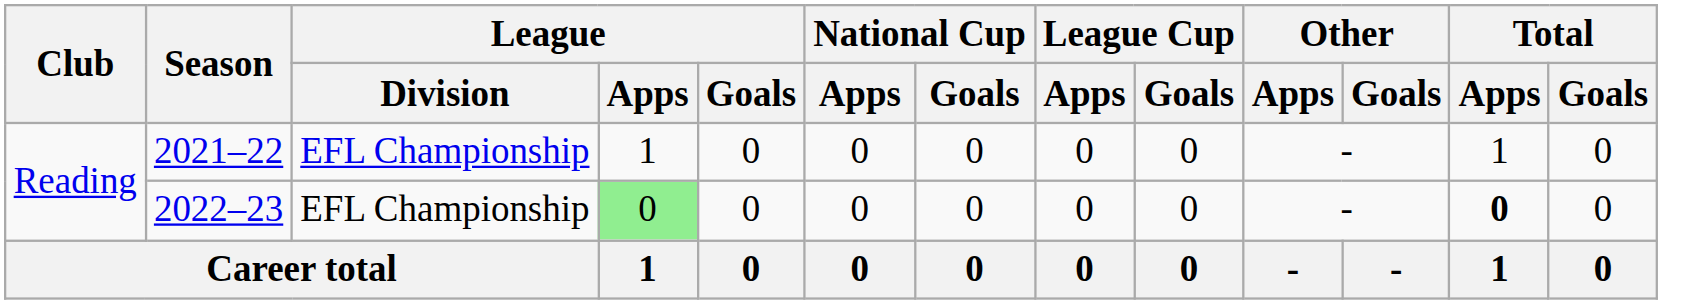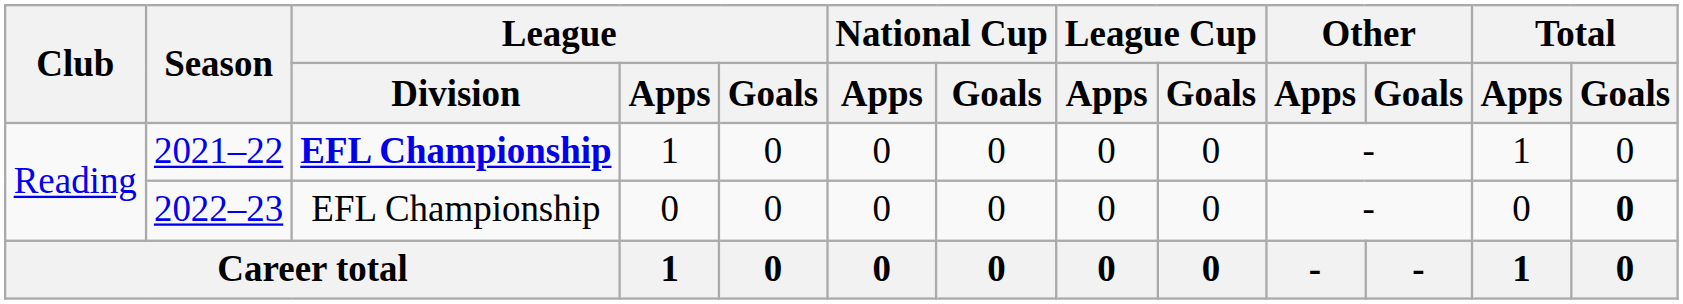(445, 151) normal -> (456, 151) bold
(648, 209) lightgreen background -> (670, 209) no background
(1500, 209) bold -> (1522, 209) normal
(1603, 209) normal -> (1625, 209) bold
